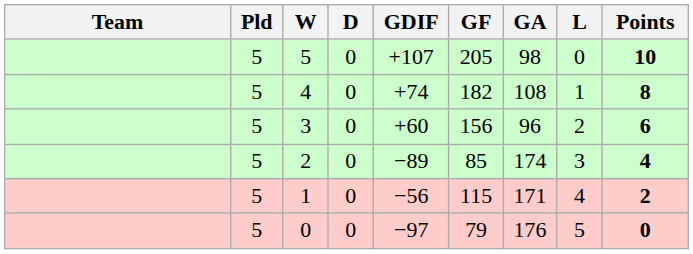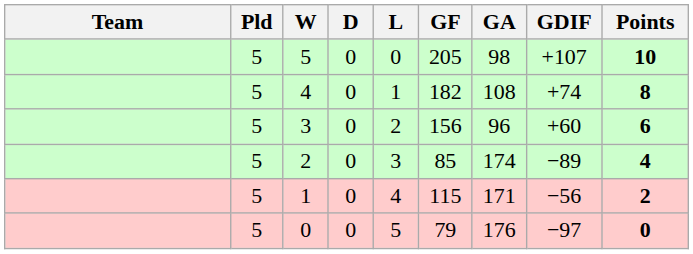columns swapped: (580, 21) <-> (411, 21)
